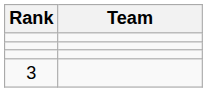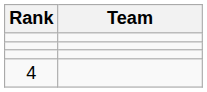(31, 72) 3 -> (31, 72) 4
